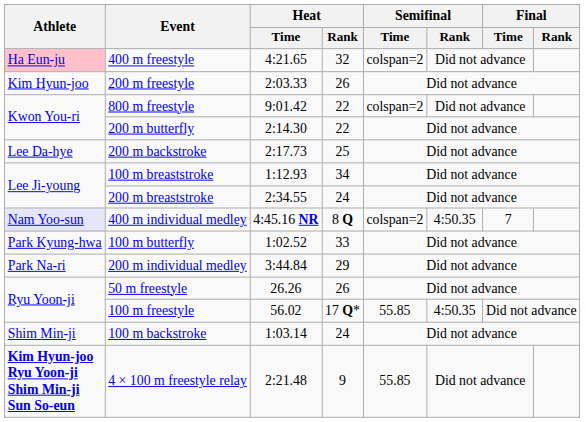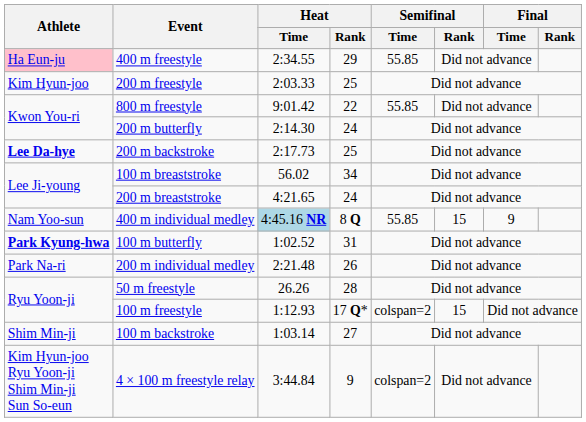(286, 60) 4:21.65 -> (294, 60) 2:34.55
(342, 60) 32 -> (350, 60) 29
(395, 60) colspan=2 -> (403, 60) 55.85
(342, 83) 26 -> (350, 83) 25
(395, 106) colspan=2 -> (403, 106) 55.85
(342, 129) 22 -> (350, 129) 24
(40, 151) normal -> (41, 151) bold
(286, 174) 1:12.93 -> (294, 174) 56.02
(286, 197) 2:34.55 -> (294, 197) 4:21.65
(46, 220) lavender background -> (46, 220) no background
(286, 220) no background -> (294, 220) lightblue background
(395, 220) colspan=2 -> (403, 220) 55.85
(455, 220) 4:50.35 -> (459, 220) 15
(508, 220) 7 -> (511, 220) 9
(55, 243) normal -> (59, 243) bold
(342, 243) 33 -> (350, 243) 31
(286, 265) 3:44.84 -> (294, 265) 2:21.48
(342, 265) 29 -> (350, 265) 26
(342, 288) 26 -> (350, 288) 28
(286, 311) 56.02 -> (294, 311) 1:12.93
(395, 311) 55.85 -> (403, 311) colspan=2
(455, 311) 4:50.35 -> (459, 311) 15
(342, 334) 24 -> (350, 334) 27
(51, 381) bold -> (48, 381) normal
(286, 381) 2:21.48 -> (294, 381) 3:44.84
(395, 381) 55.85 -> (403, 381) colspan=2
